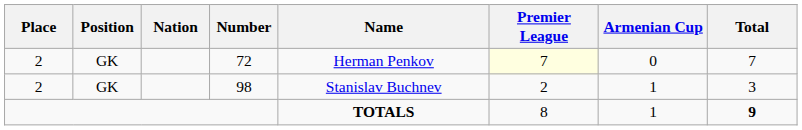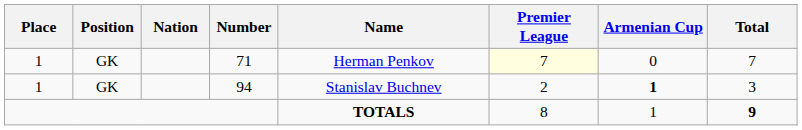(39, 61) 2 -> (39, 61) 1
(244, 61) 72 -> (244, 61) 71
(39, 86) 2 -> (39, 86) 1
(244, 86) 98 -> (244, 86) 94
(653, 86) normal -> (653, 86) bold
